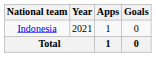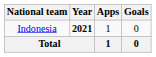(82, 28) normal -> (82, 28) bold
